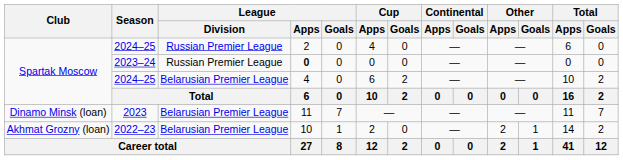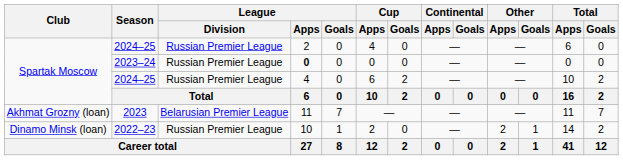(224, 79) Belarusian Premier League -> (224, 79) Russian Premier League
(58, 113) Dinamo Minsk (loan) -> (58, 113) Akhmat Grozny (loan)
(58, 130) Akhmat Grozny (loan) -> (58, 130) Dinamo Minsk (loan)
(224, 130) Belarusian Premier League -> (224, 130) Russian Premier League
